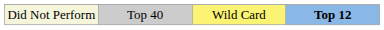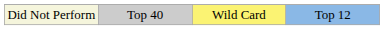(333, 14) bold -> (333, 14) normal
